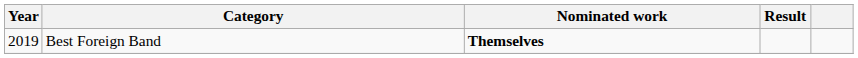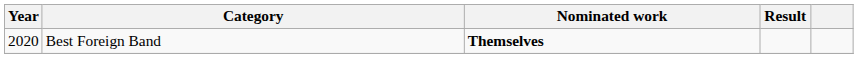(23, 41) 2019 -> (23, 41) 2020
